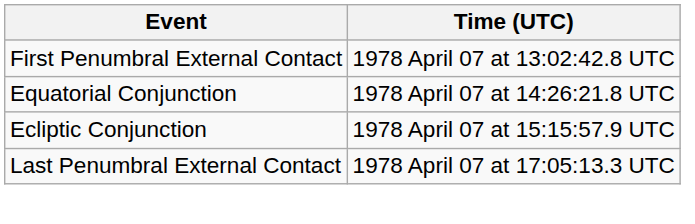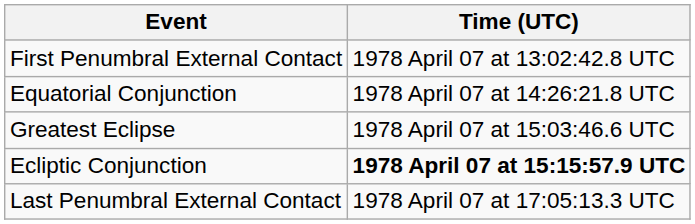+ row: (93, 129)
(514, 129) normal -> (519, 165) bold
